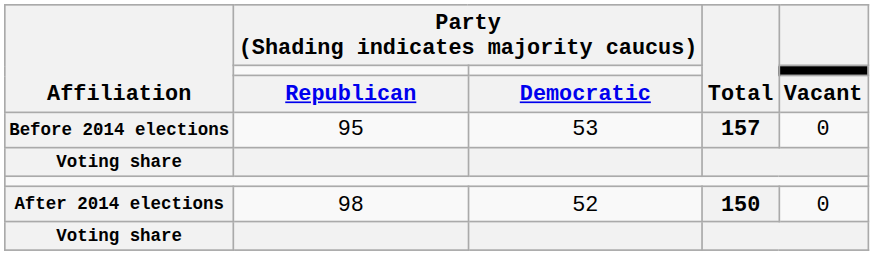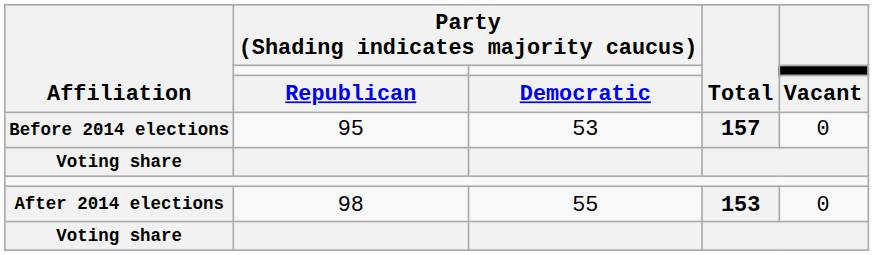(585, 204) 52 -> (585, 204) 55
(741, 204) 150 -> (741, 204) 153
